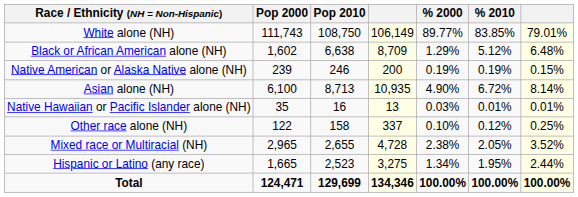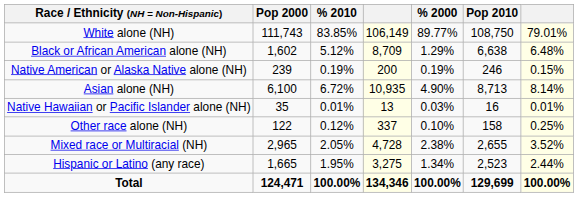columns swapped: (340, 13) <-> (495, 13)
